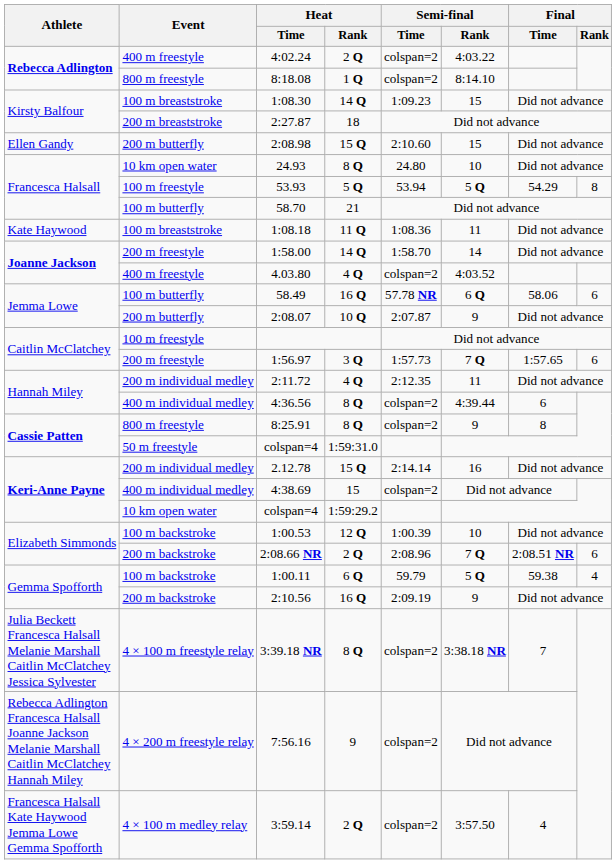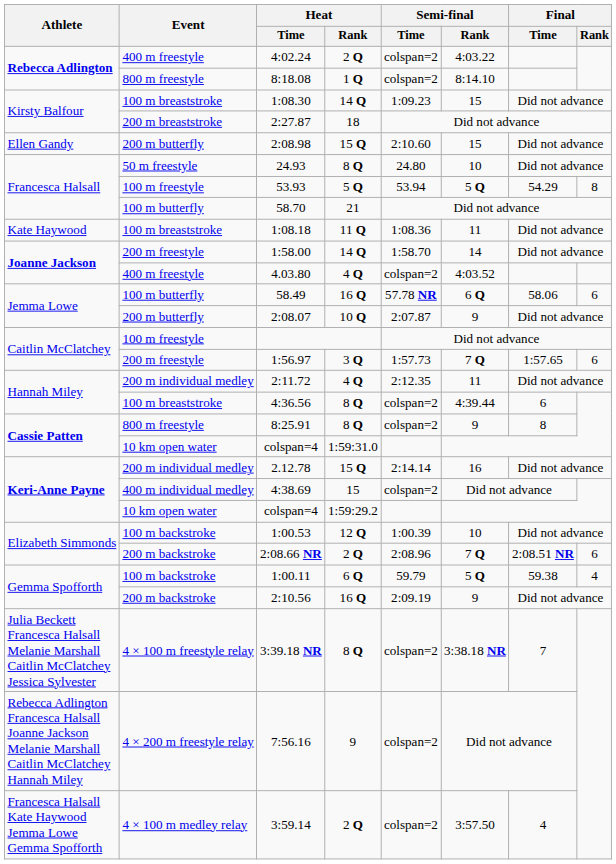(170, 165) 10 km open water -> (160, 165) 50 m freestyle
(188, 403) 400 m individual medley -> (172, 403) 100 m breaststroke
(160, 446) 50 m freestyle -> (170, 446) 10 km open water
